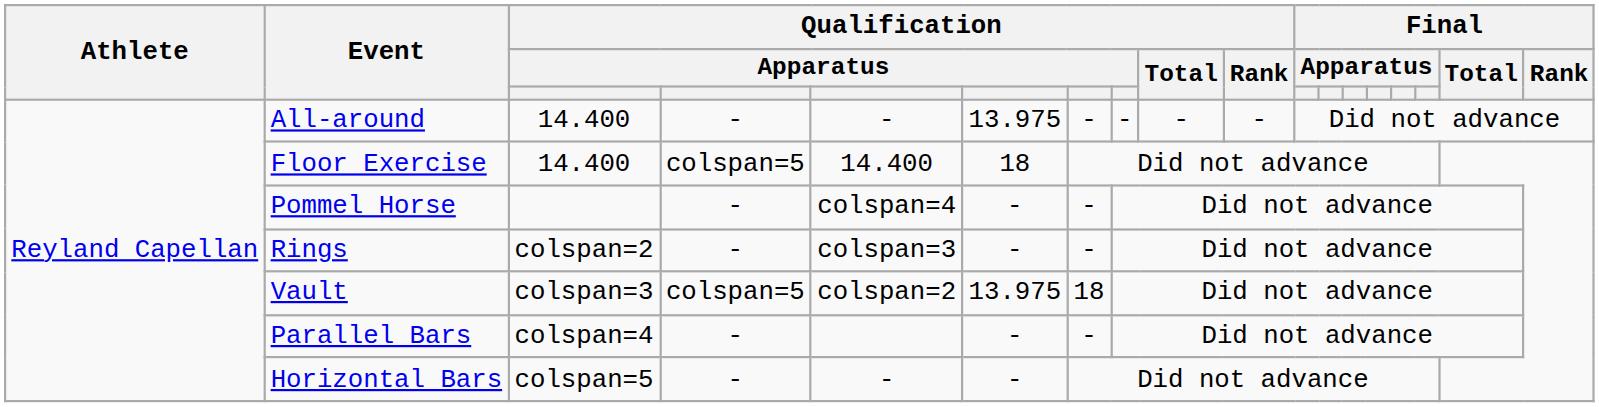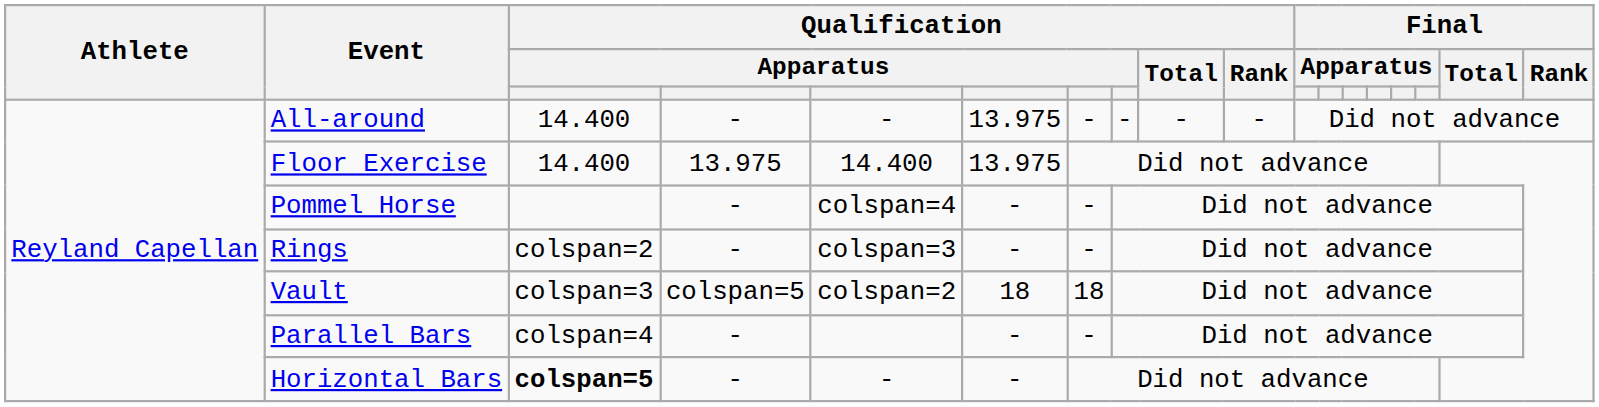(735, 163) colspan=5 -> (735, 163) 13.975
(1015, 163) 18 -> (1015, 163) 13.975
(1015, 293) 13.975 -> (1015, 293) 18
(584, 379) normal -> (584, 379) bold
